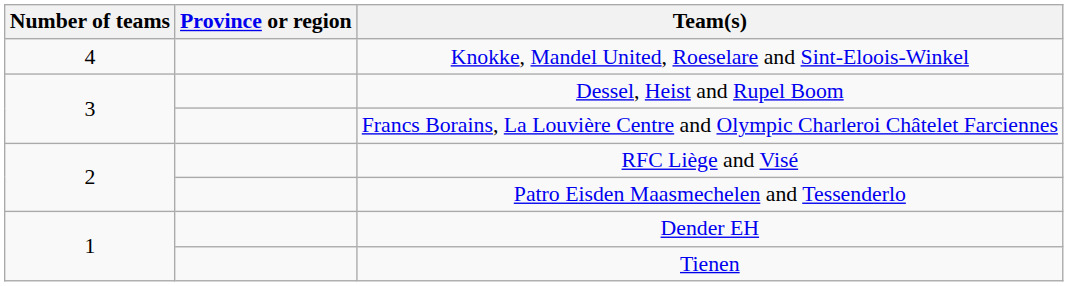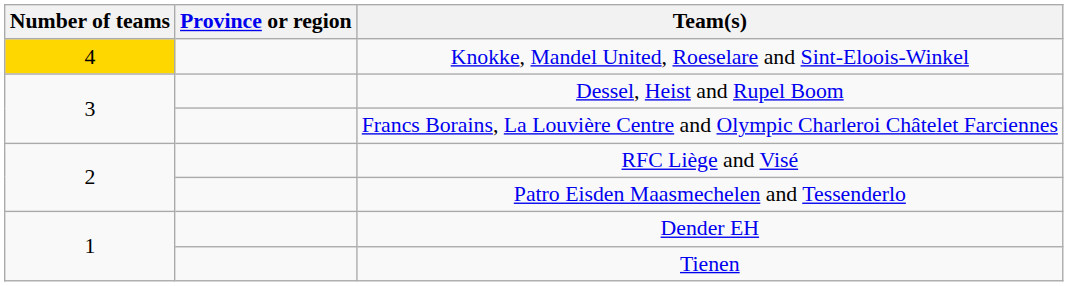(90, 56) no background -> (90, 56) gold background
